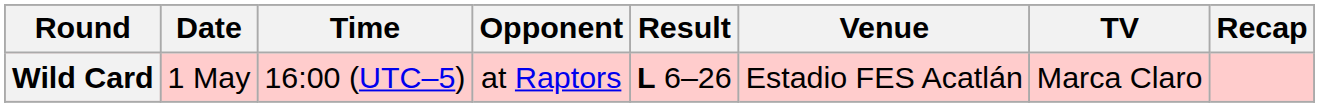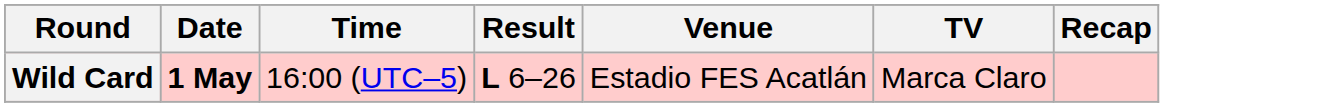- column: (551, 28)
(209, 76) normal -> (210, 76) bold
